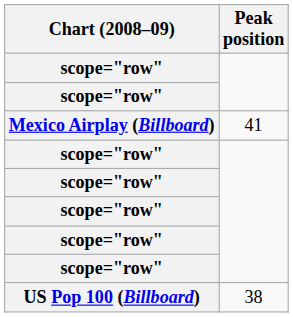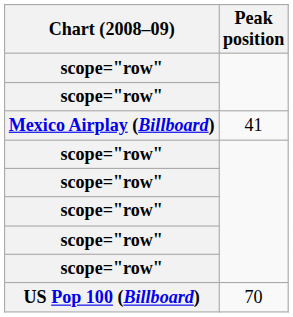(254, 297) 38 -> (254, 297) 70
